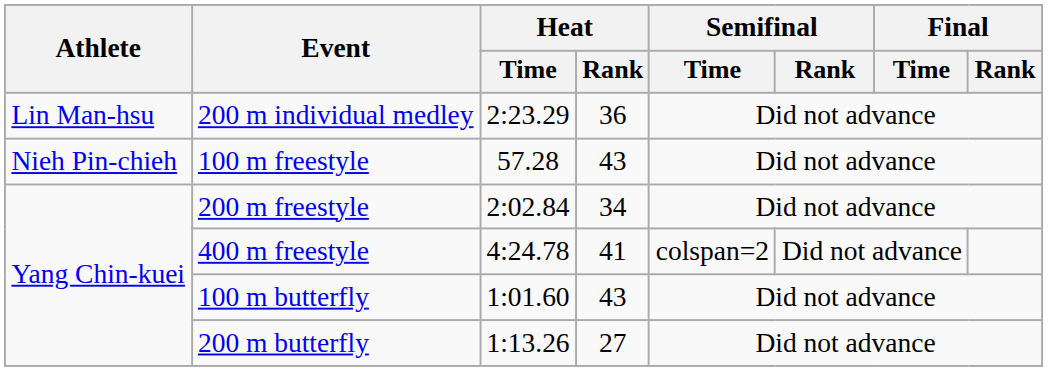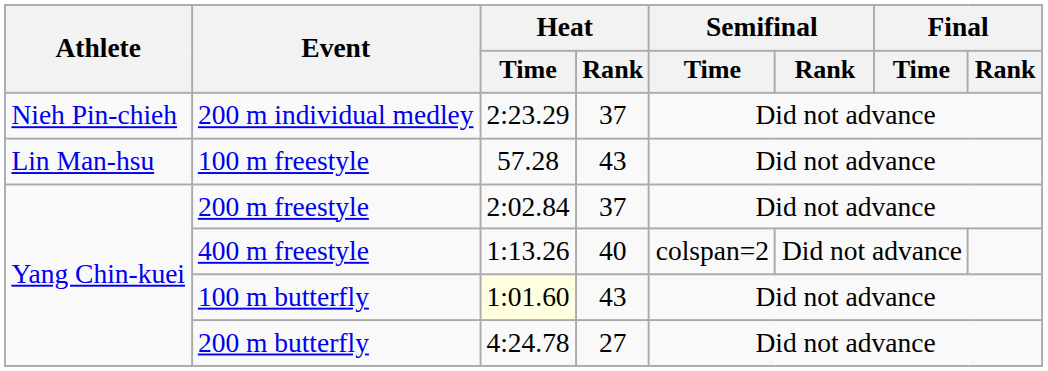(83, 115) Lin Man-hsu -> (94, 115) Nieh Pin-chieh
(613, 115) 36 -> (613, 115) 37
(94, 161) Nieh Pin-chieh -> (83, 161) Lin Man-hsu
(613, 206) 34 -> (613, 206) 37
(528, 251) 4:24.78 -> (528, 251) 1:13.26
(613, 251) 41 -> (613, 251) 40
(528, 297) no background -> (528, 297) lightyellow background
(528, 342) 1:13.26 -> (528, 342) 4:24.78
